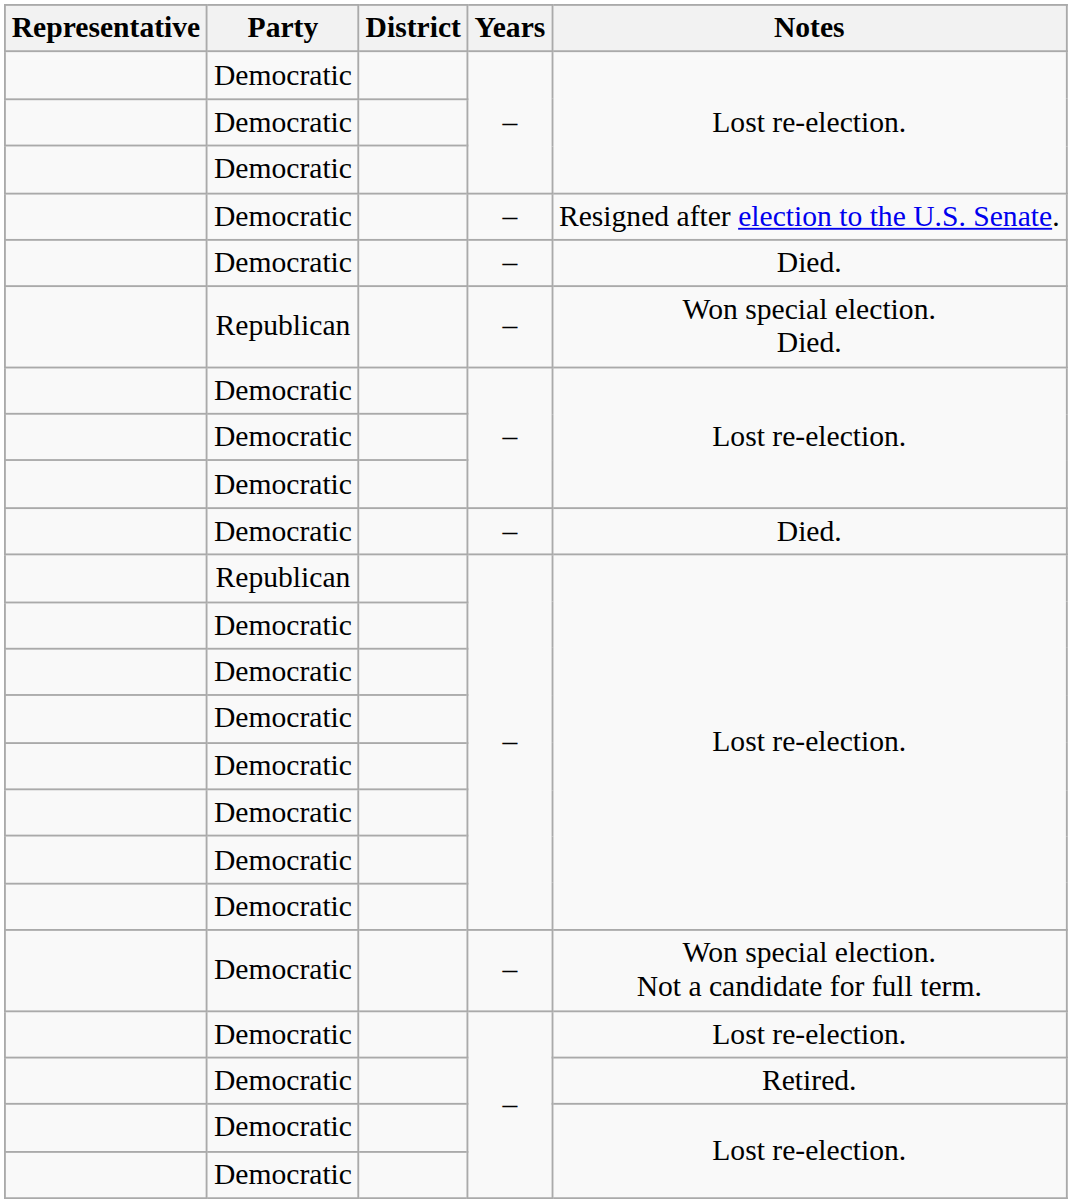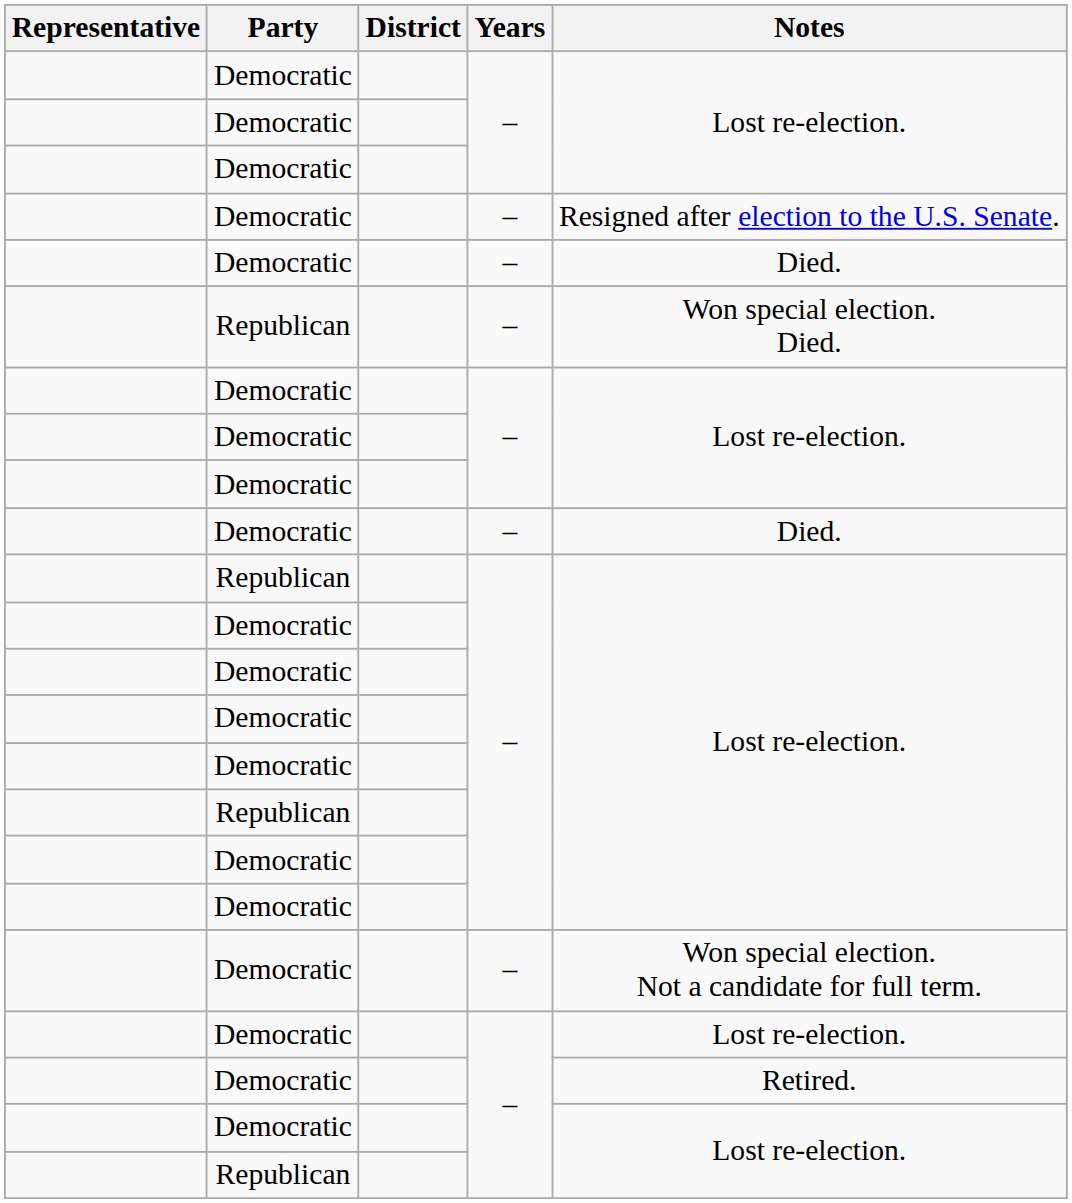(283, 812) Democratic -> (283, 812) Republican
(283, 1174) Democratic -> (283, 1174) Republican
